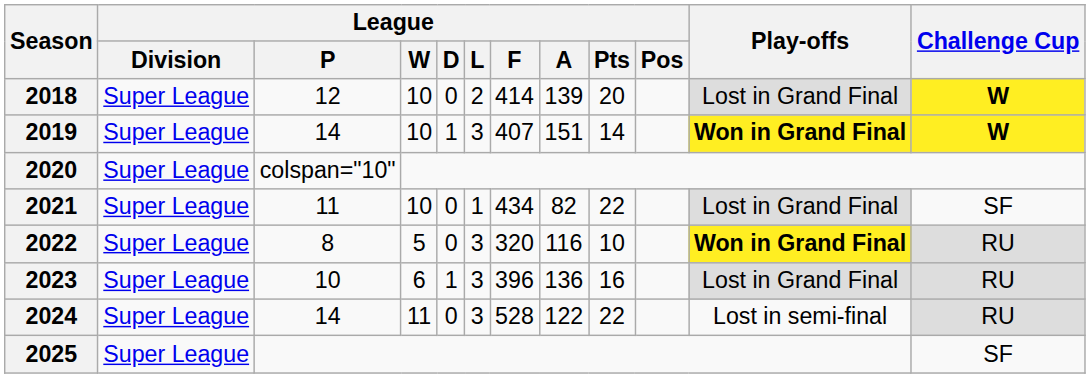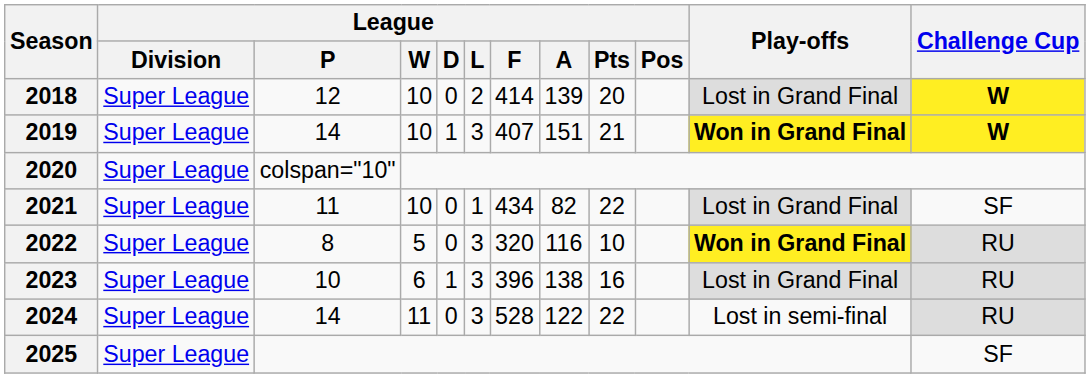(612, 133) 14 -> (612, 133) 21
(564, 280) 136 -> (564, 280) 138
